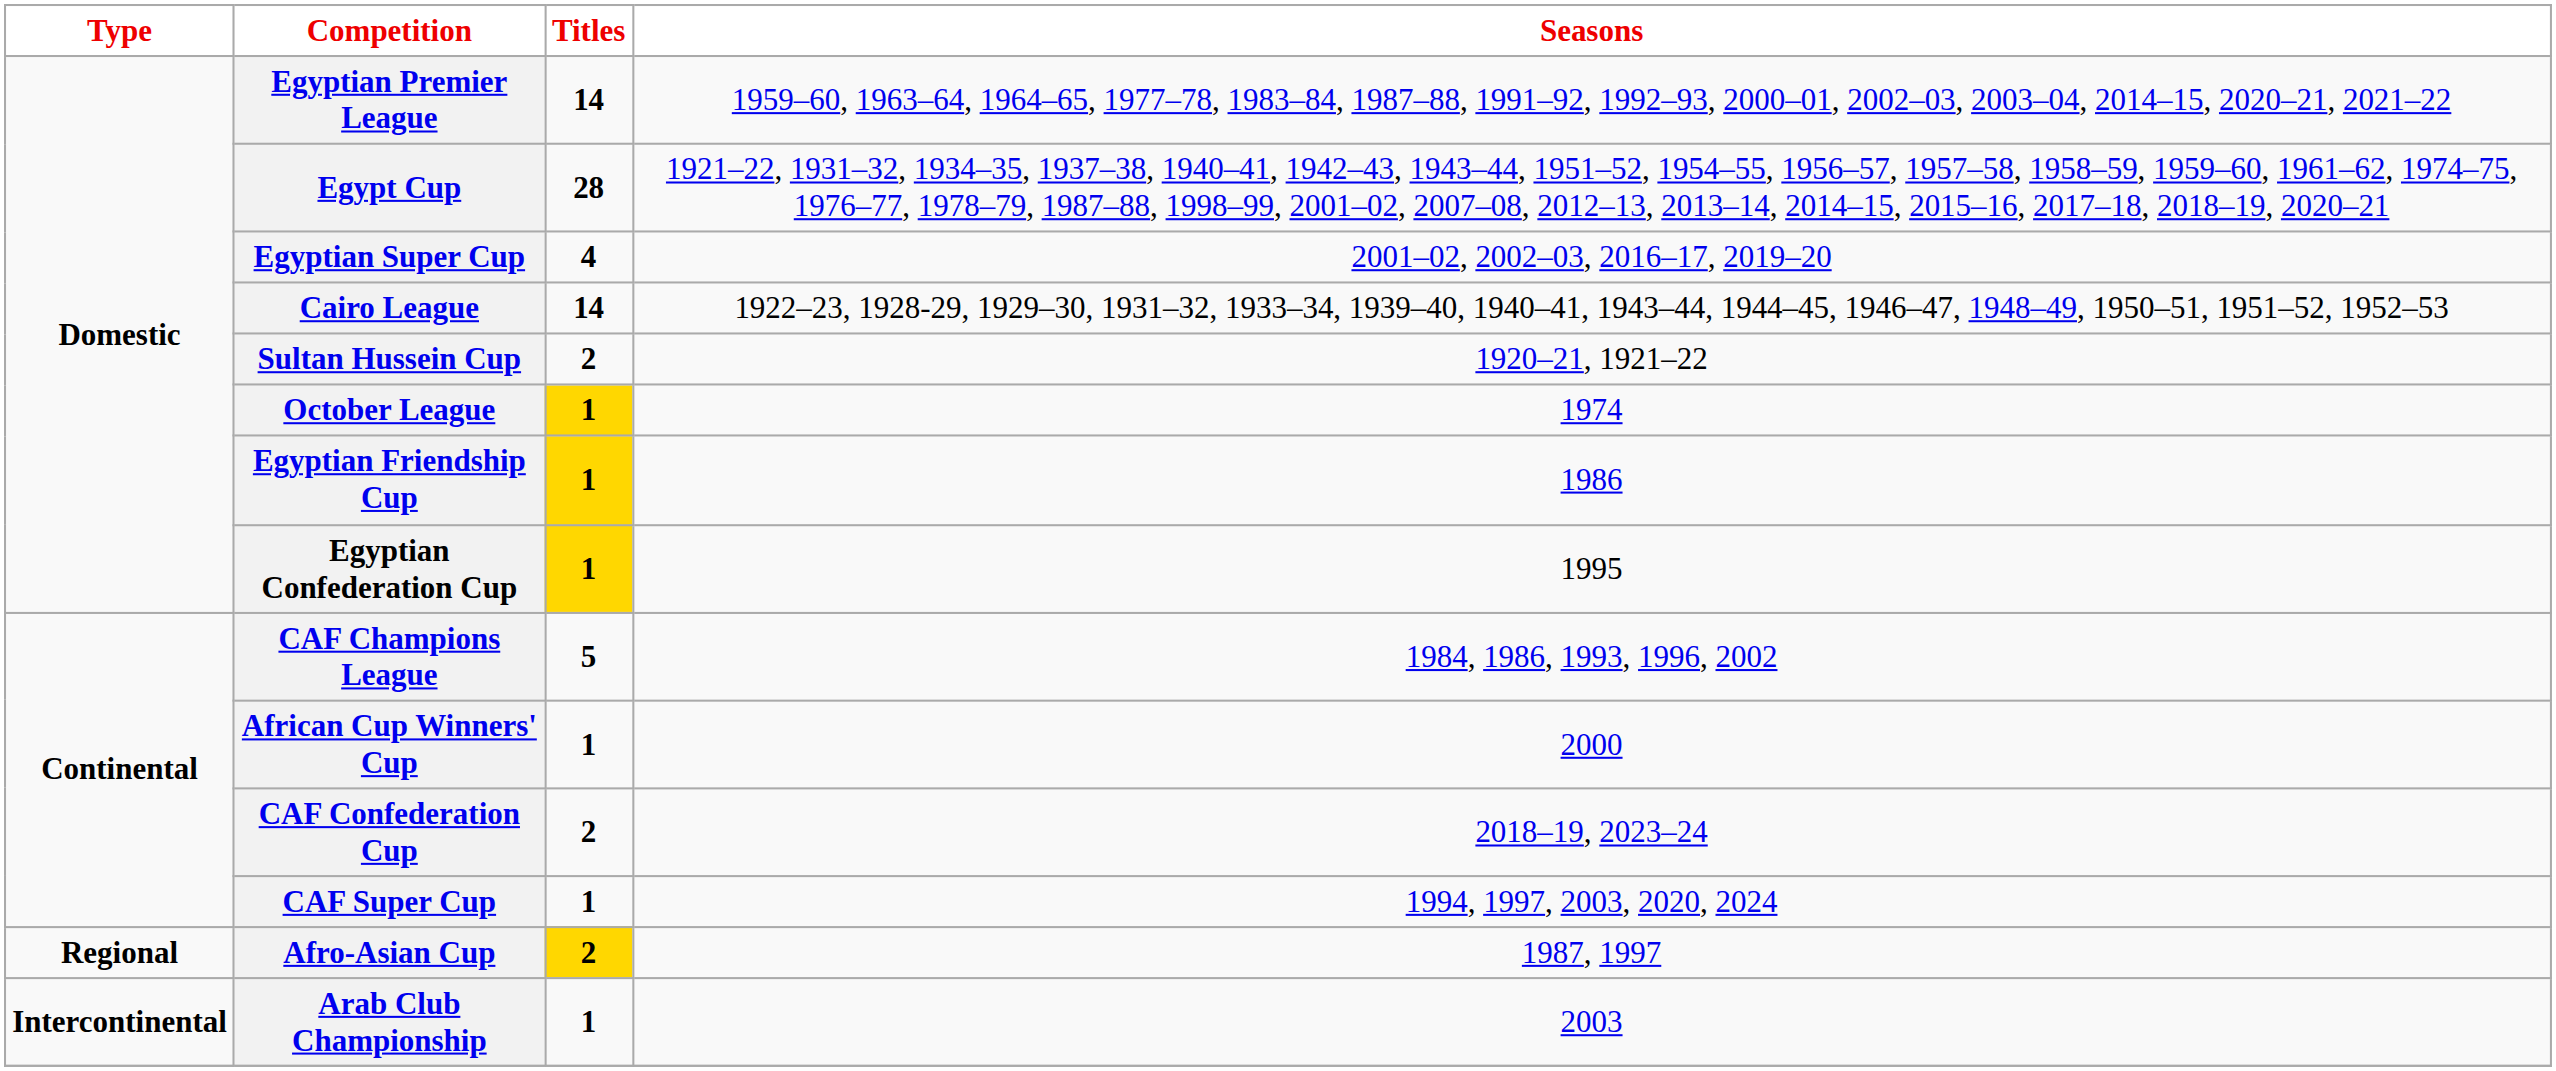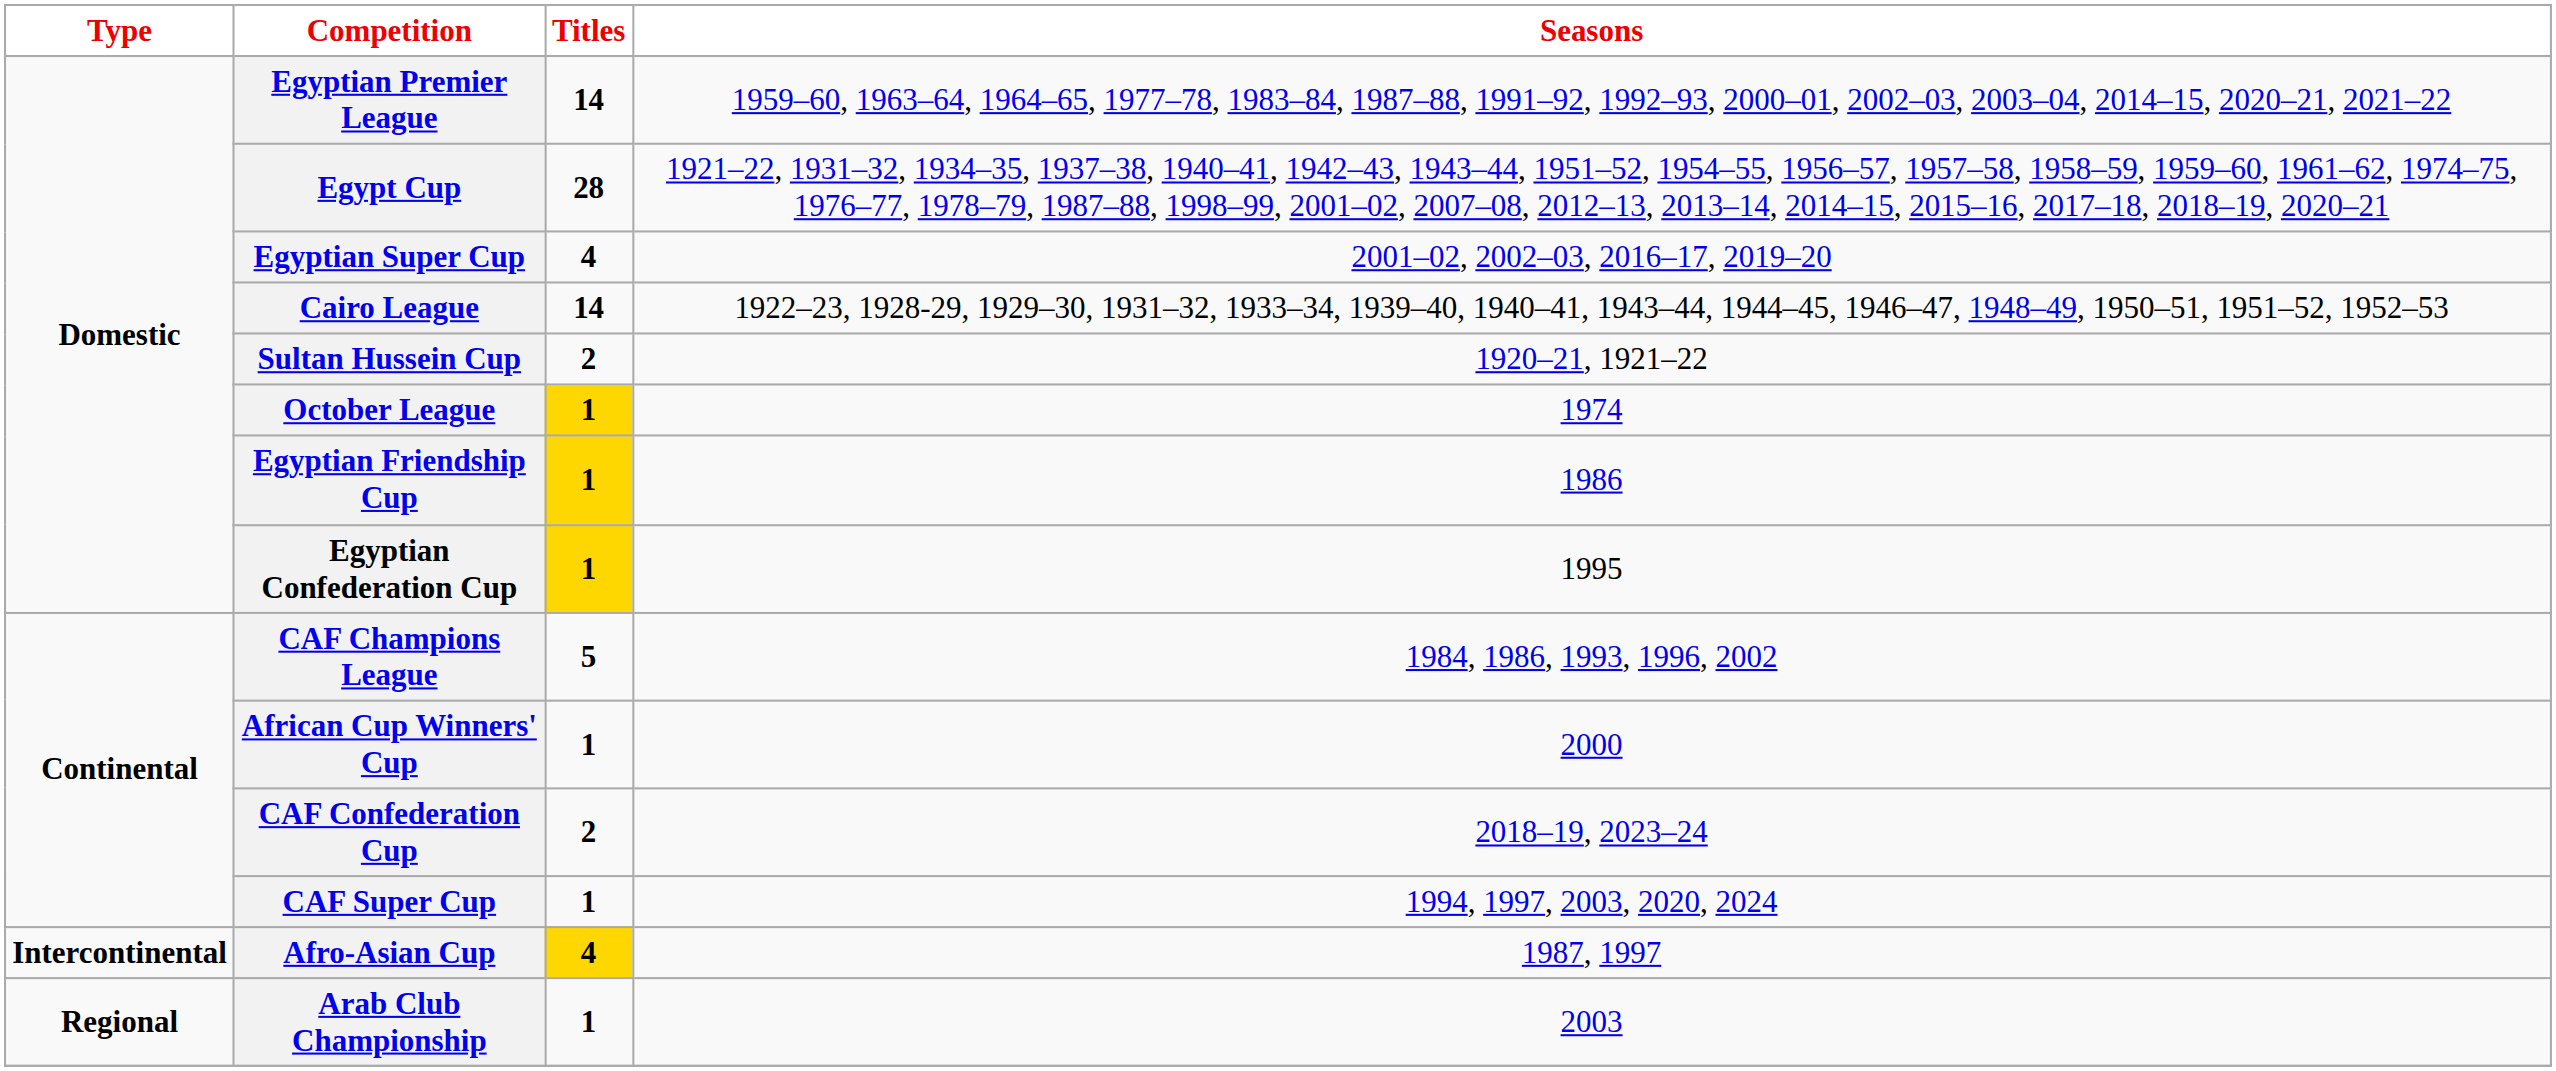(119, 951) Regional -> (120, 951) Intercontinental
(589, 951) 2 -> (589, 951) 4
(120, 1021) Intercontinental -> (119, 1021) Regional
